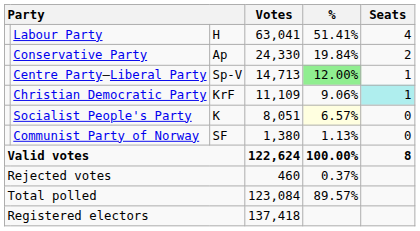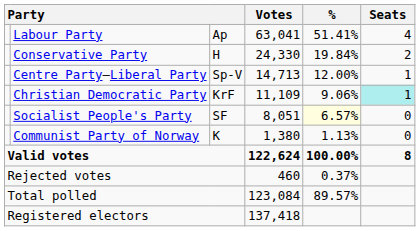(216, 35) H -> (220, 35) Ap
(220, 55) Ap -> (216, 55) H
(336, 75) lightgreen background -> (336, 75) no background
(216, 115) K -> (220, 115) SF
(220, 135) SF -> (216, 135) K
